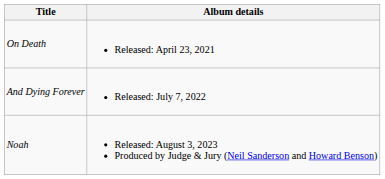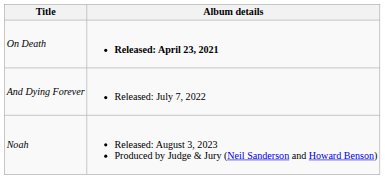(233, 50) normal -> (233, 50) bold
